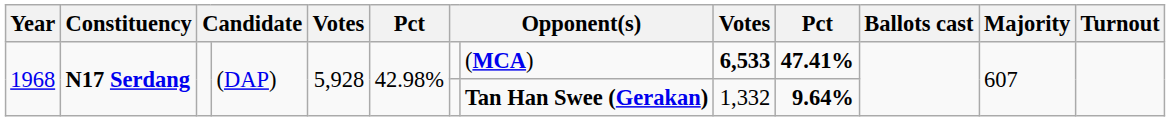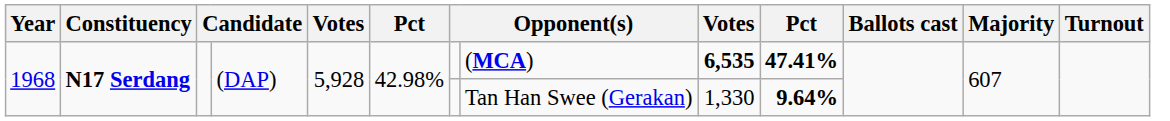(745, 60) 6,533 -> (729, 60) 6,535
(587, 97) bold -> (579, 97) normal
(745, 97) 1,332 -> (729, 97) 1,330
